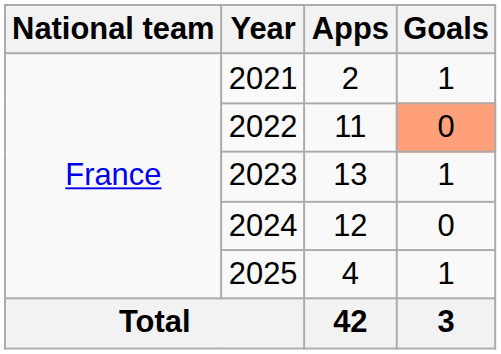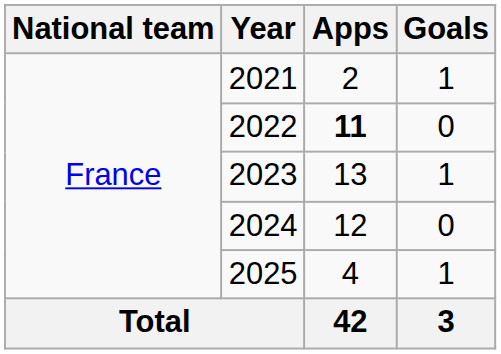(350, 126) normal -> (350, 126) bold
(446, 126) lightsalmon background -> (446, 126) no background
